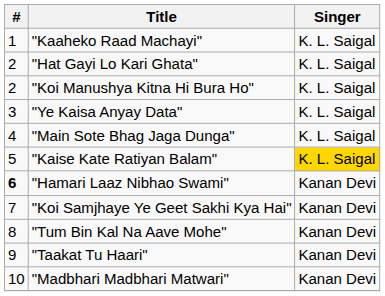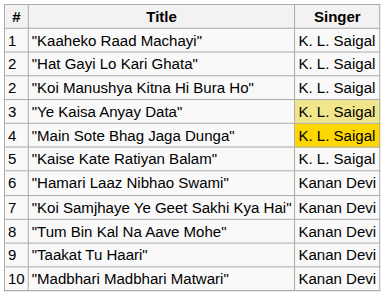(337, 112) no background -> (337, 112) khaki background
(337, 136) no background -> (337, 136) gold background
(337, 160) gold background -> (337, 160) no background
(12, 183) bold -> (12, 183) normal
